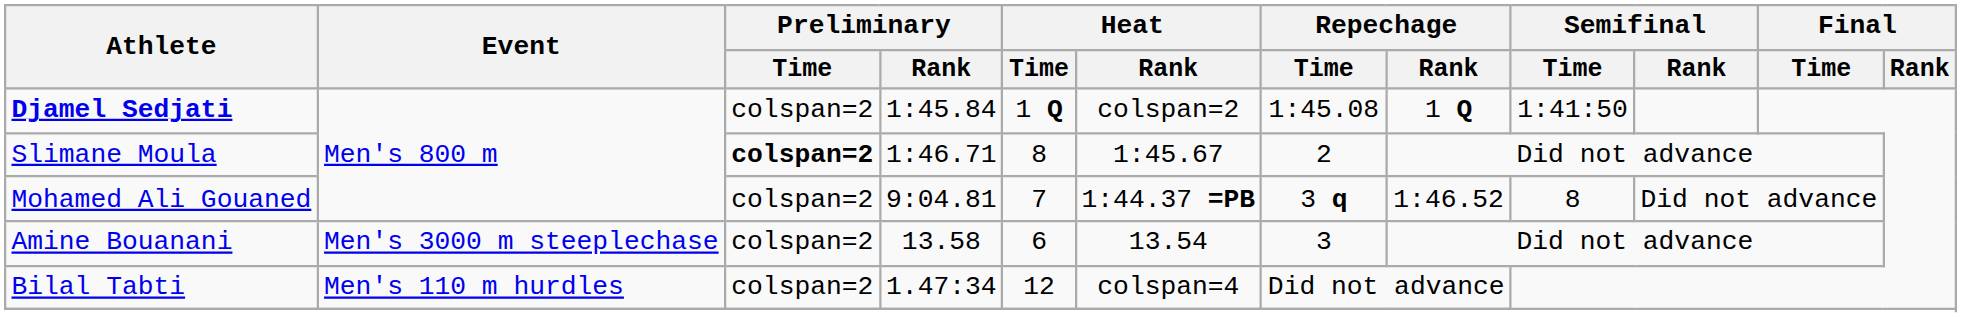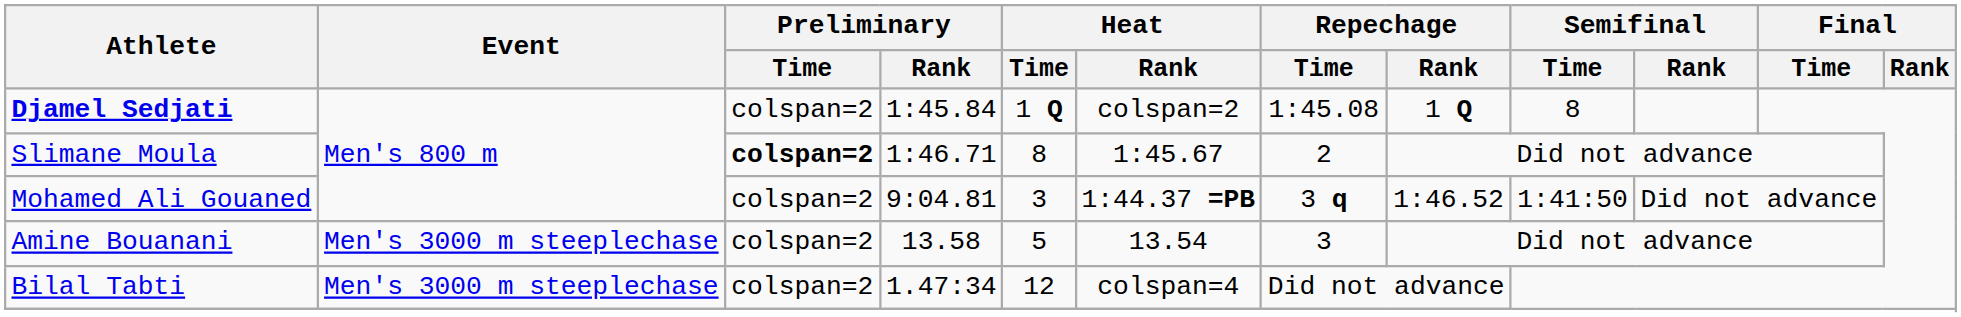(1573, 110) 1:41:50 -> (1573, 110) 8
(1039, 199) 7 -> (1039, 199) 3
(1573, 199) 8 -> (1573, 199) 1:41:50
(1039, 243) 6 -> (1039, 243) 5
(474, 287) Men's 110 m hurdles -> (521, 287) Men's 3000 m steeplechase
